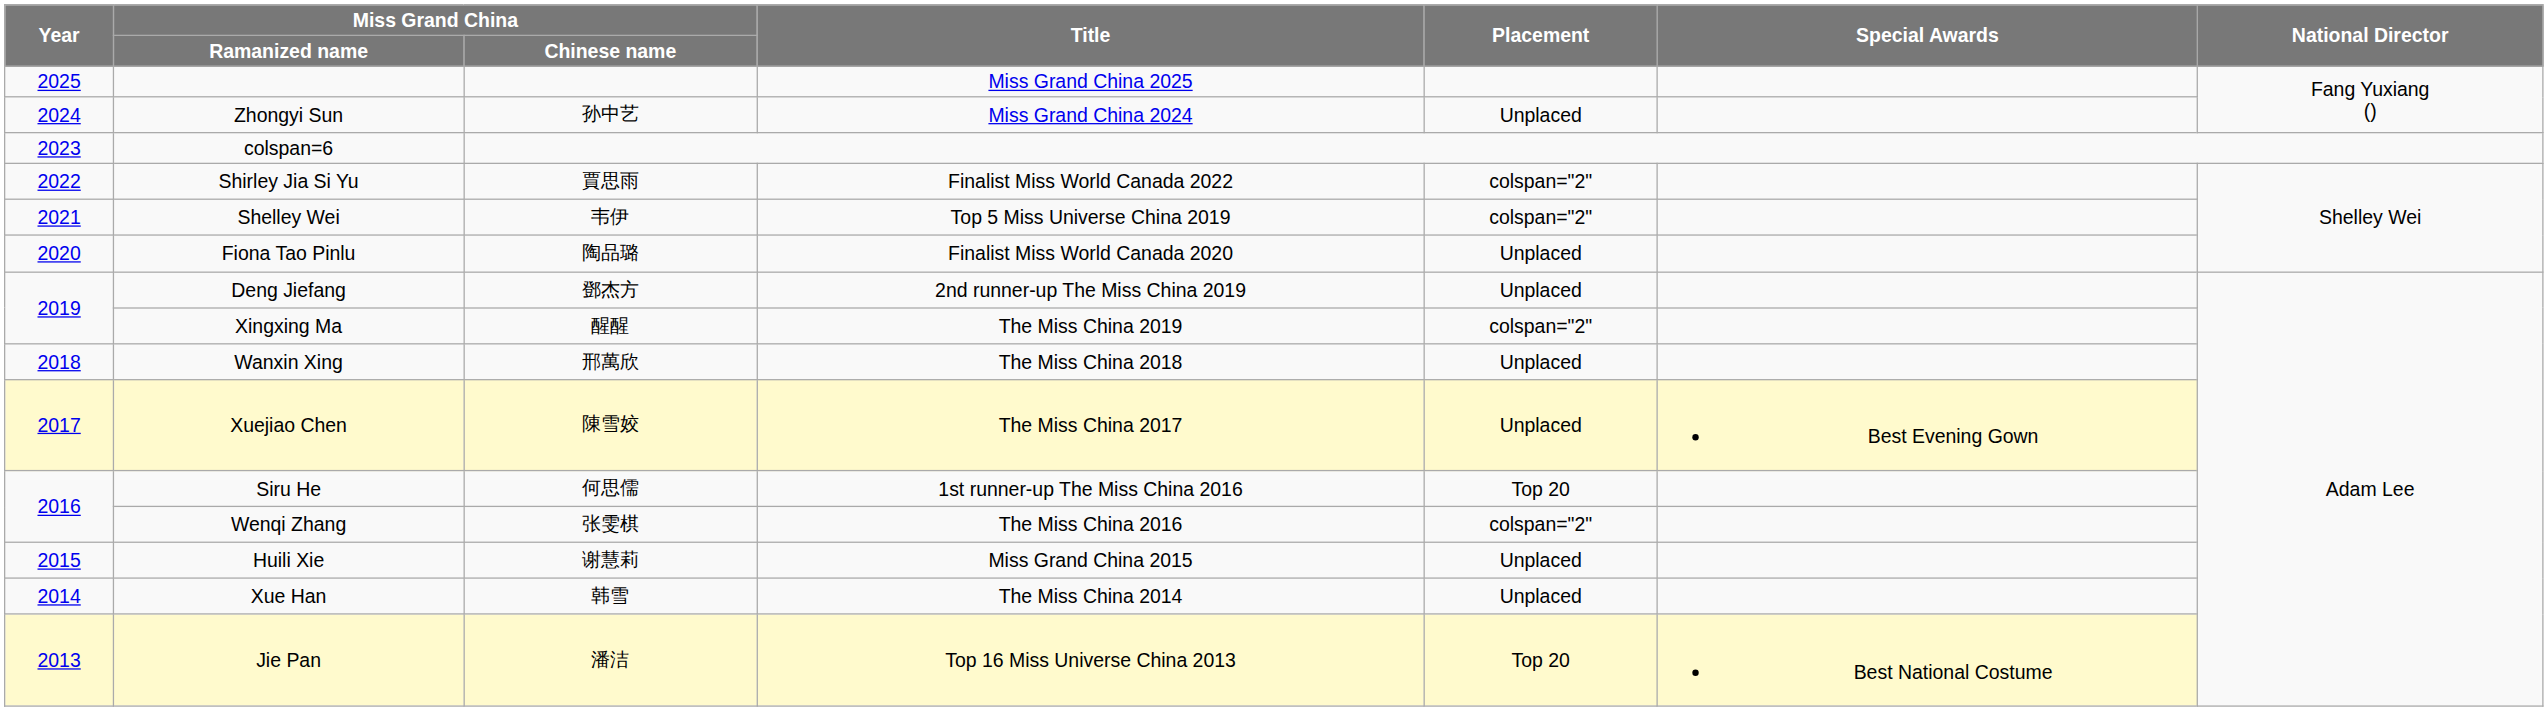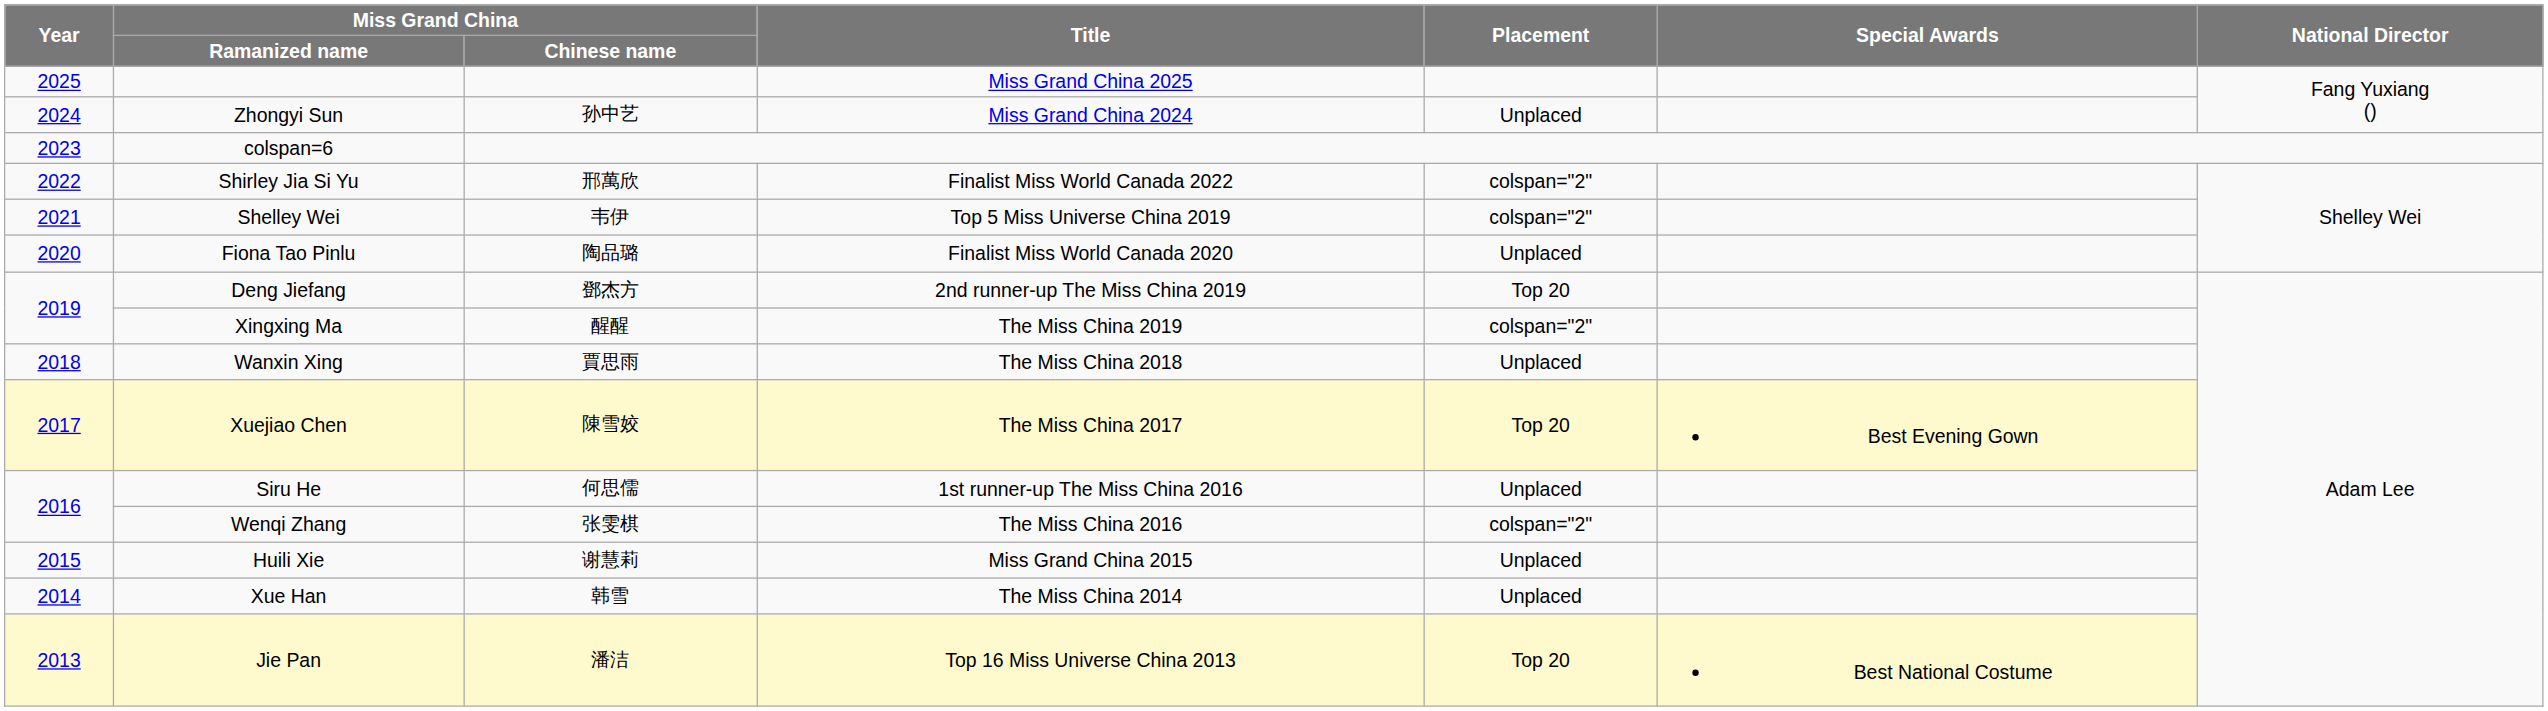(610, 181) 賈思雨 -> (610, 181) 邢萬欣
(1541, 290) Unplaced -> (1541, 290) Top 20
(610, 360) 邢萬欣 -> (610, 360) 賈思雨
(1541, 425) Unplaced -> (1541, 425) Top 20
(1541, 489) Top 20 -> (1541, 489) Unplaced
